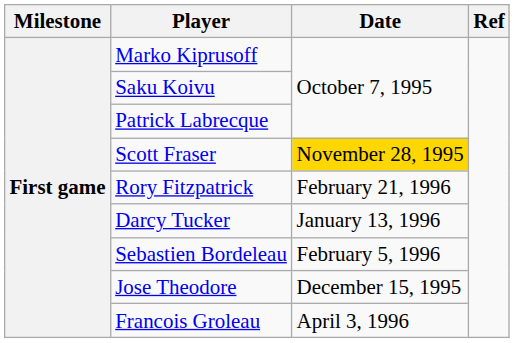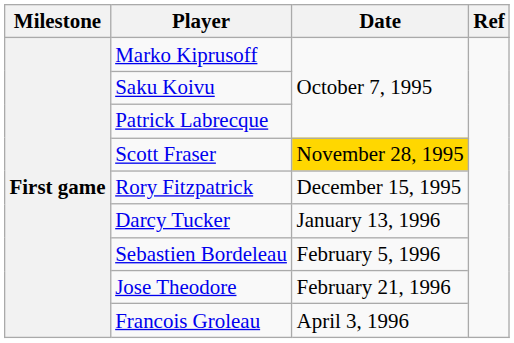(374, 187) February 21, 1996 -> (379, 187) December 15, 1995
(379, 287) December 15, 1995 -> (374, 287) February 21, 1996
